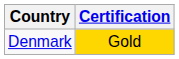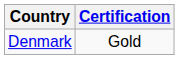(125, 41) gold background -> (125, 41) no background
